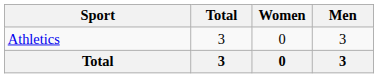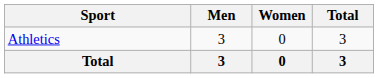columns swapped: (343, 15) <-> (221, 15)
